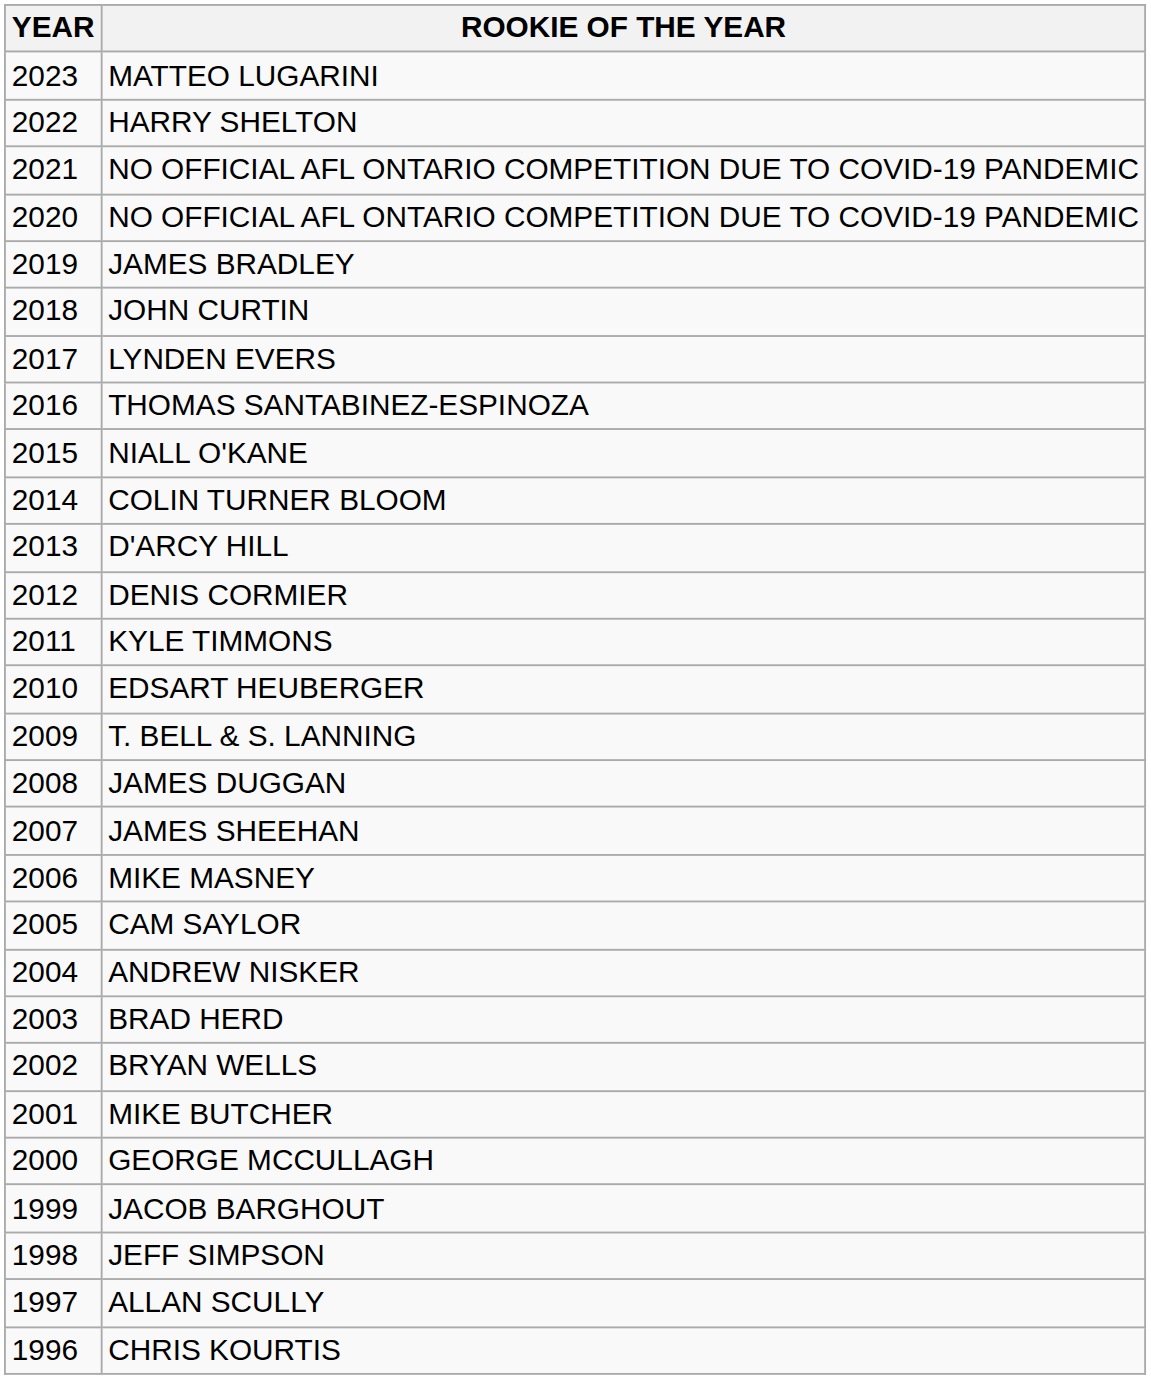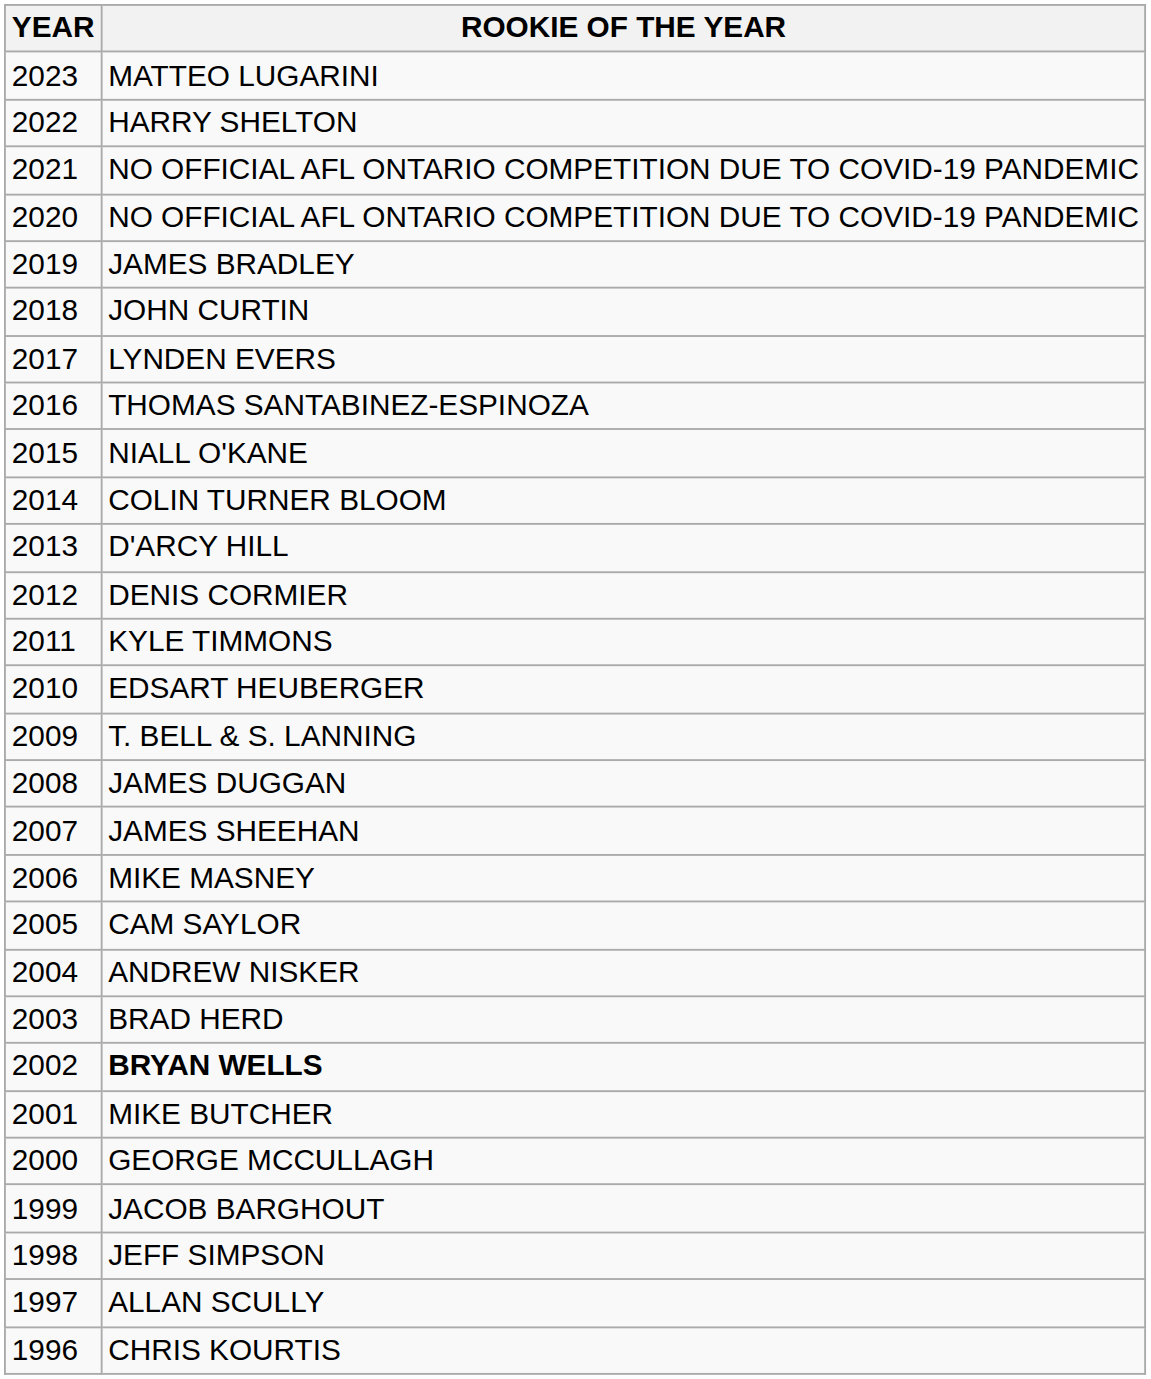(213, 1066) normal -> (215, 1066) bold
